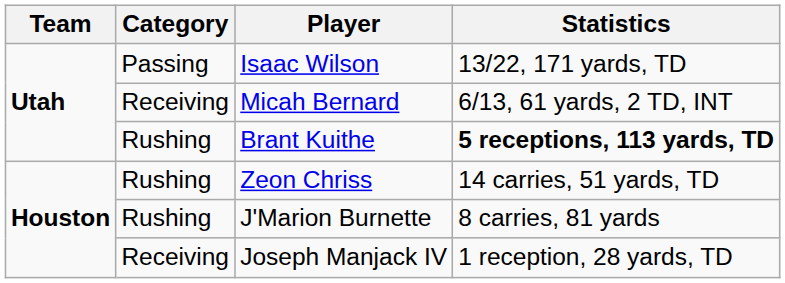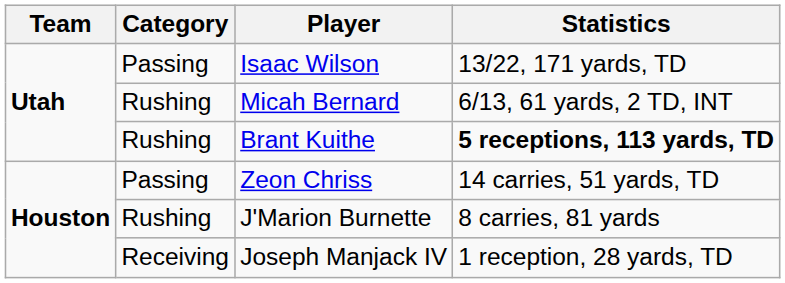(175, 102) Receiving -> (166, 102) Rushing
(166, 179) Rushing -> (165, 179) Passing
